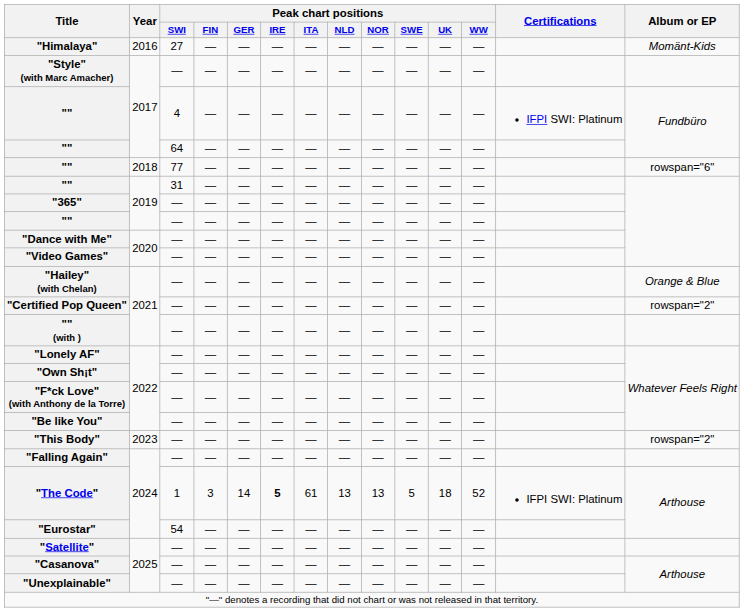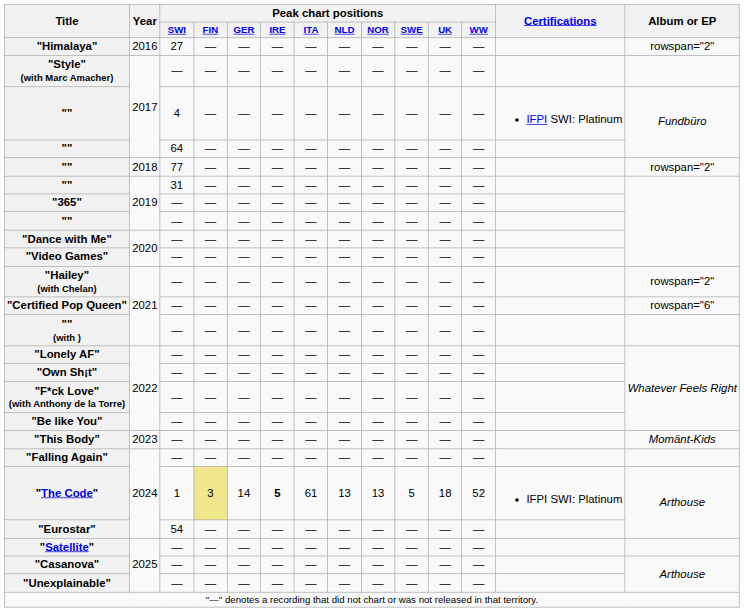(682, 46) Momänt-Kids -> (682, 46) rowspan="2"
(682, 167) rowspan="6" -> (682, 167) rowspan="2"
(682, 281) Orange & Blue -> (682, 281) rowspan="2"
(682, 305) rowspan="2" -> (682, 305) rowspan="6"
(682, 439) rowspan="2" -> (682, 439) Momänt-Kids
(210, 493) no background -> (210, 493) khaki background
